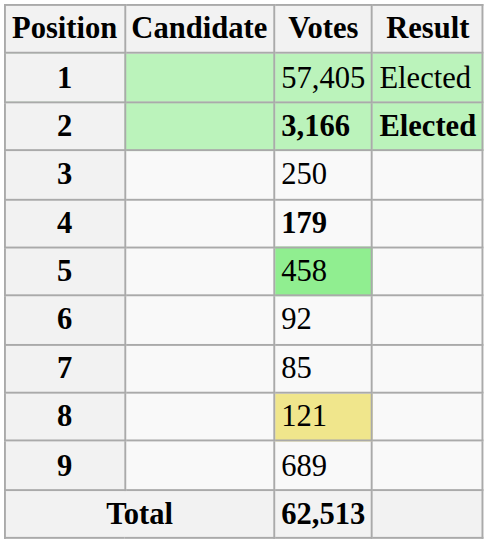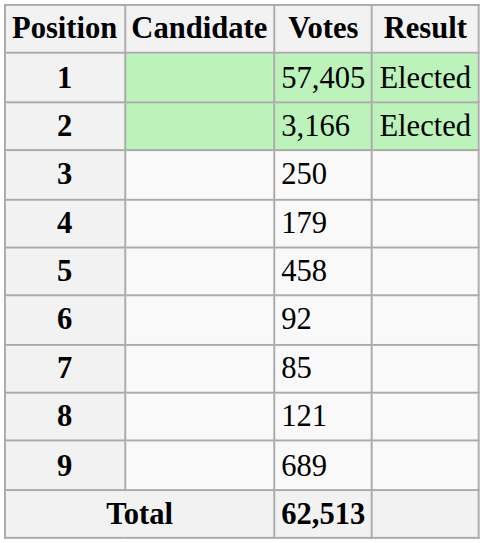(316, 125) bold -> (316, 125) normal
(428, 125) bold -> (425, 125) normal
(304, 222) bold -> (304, 222) normal
(304, 271) lightgreen background -> (304, 271) no background
(304, 416) khaki background -> (304, 416) no background
